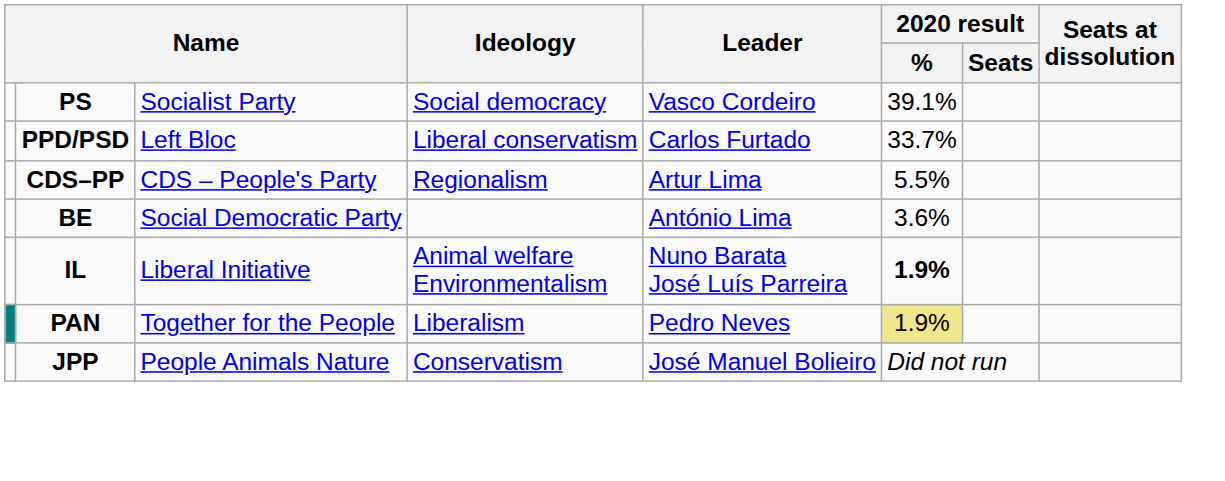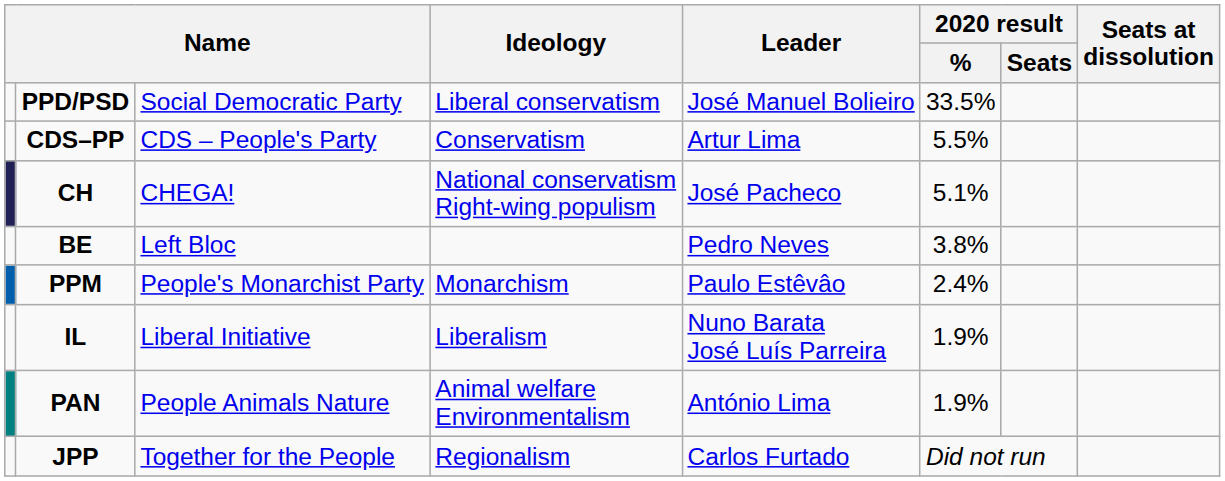- row: (75, 101)
(188, 140) Left Bloc -> (271, 101) Social Democratic Party
(730, 140) Carlos Furtado -> (801, 101) José Manuel Bolieiro
(922, 140) 33.7% -> (961, 101) 33.5%
(480, 179) Regionalism -> (510, 140) Conservatism
+ row: (75, 192)
(271, 218) Social Democratic Party -> (188, 245) Left Bloc
(720, 218) António Lima -> (758, 245) Pedro Neves
(922, 218) 3.6% -> (961, 245) 3.8%
+ row: (75, 284)
(510, 270) Animal welfare Environmentalism -> (491, 336) Liberalism
(922, 270) bold -> (961, 336) normal
(268, 323) Together for the People -> (265, 403) People Animals Nature
(469, 323) Liberalism -> (533, 403) Animal welfare Environmentalism
(719, 323) Pedro Neves -> (759, 403) António Lima
(922, 323) khaki background -> (961, 403) no background
(265, 362) People Animals Nature -> (268, 455) Together for the People
(488, 362) Conservatism -> (503, 455) Regionalism
(762, 362) José Manuel Bolieiro -> (768, 455) Carlos Furtado
